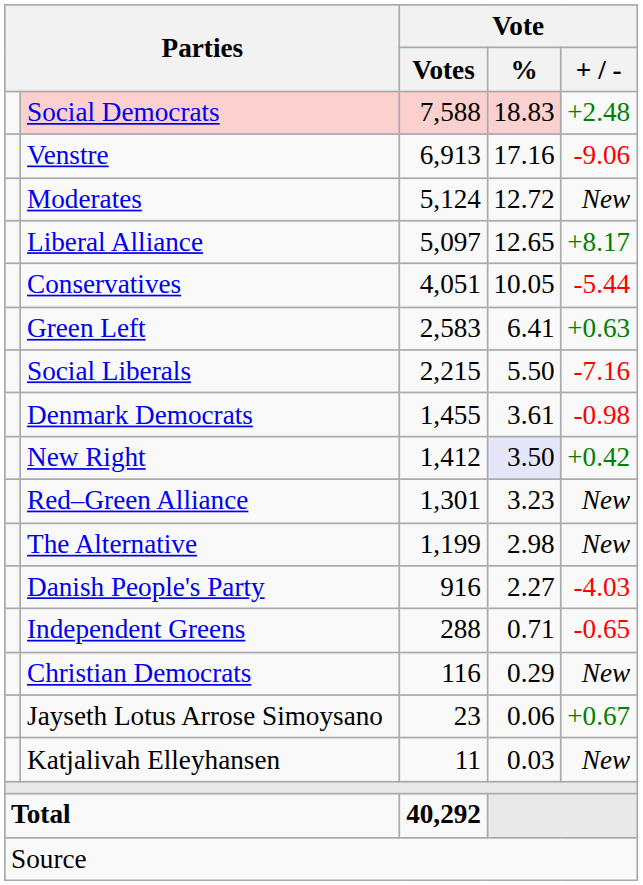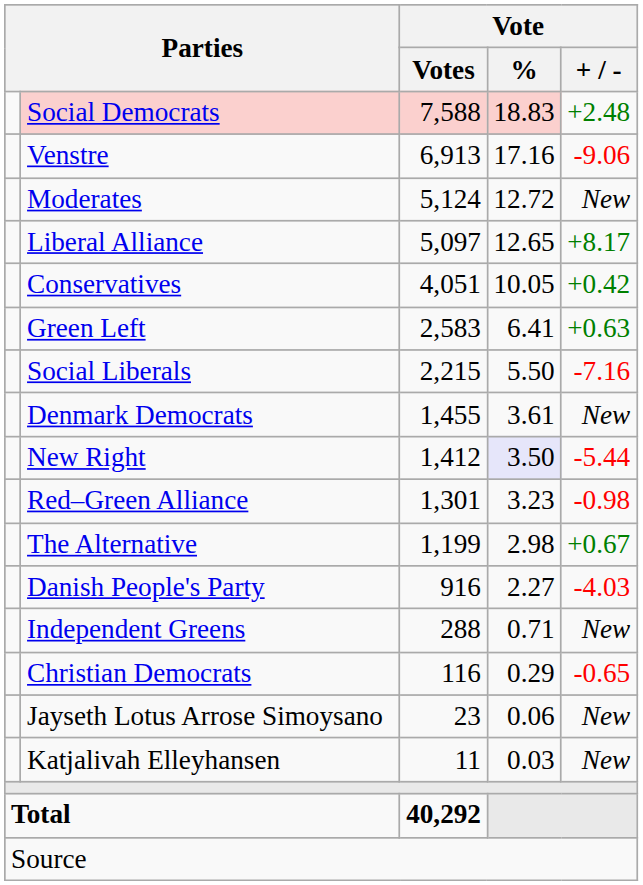(602, 284) -5.44 -> (599, 284) +0.42
(602, 414) -0.98 -> (606, 414) New
(599, 457) +0.42 -> (602, 457) -5.44
(606, 500) New -> (602, 500) -0.98
(606, 543) New -> (599, 543) +0.67
(602, 629) -0.65 -> (606, 629) New
(606, 673) New -> (602, 673) -0.65
(599, 716) +0.67 -> (606, 716) New
